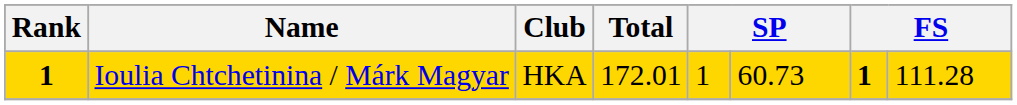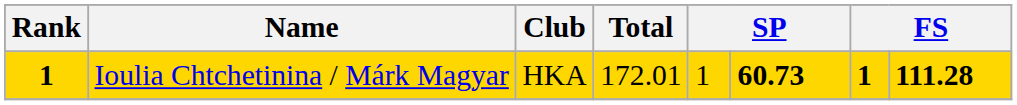(771, 74) normal -> (771, 74) bold
(934, 74) normal -> (934, 74) bold
